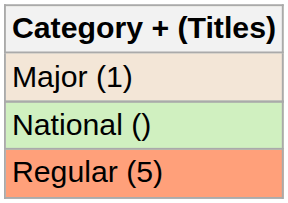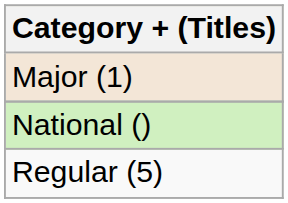(88, 172) lightsalmon background -> (88, 172) no background
